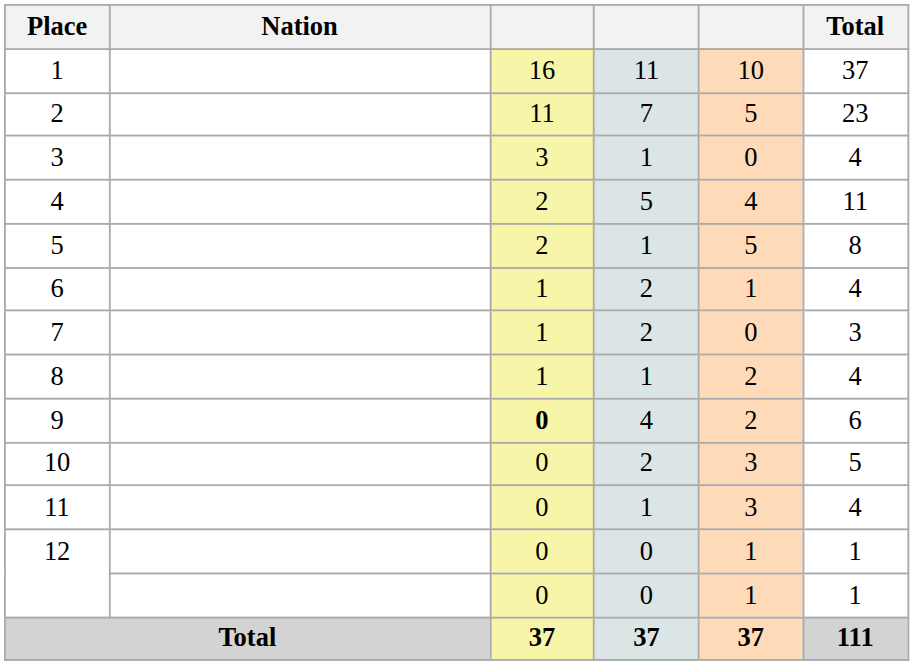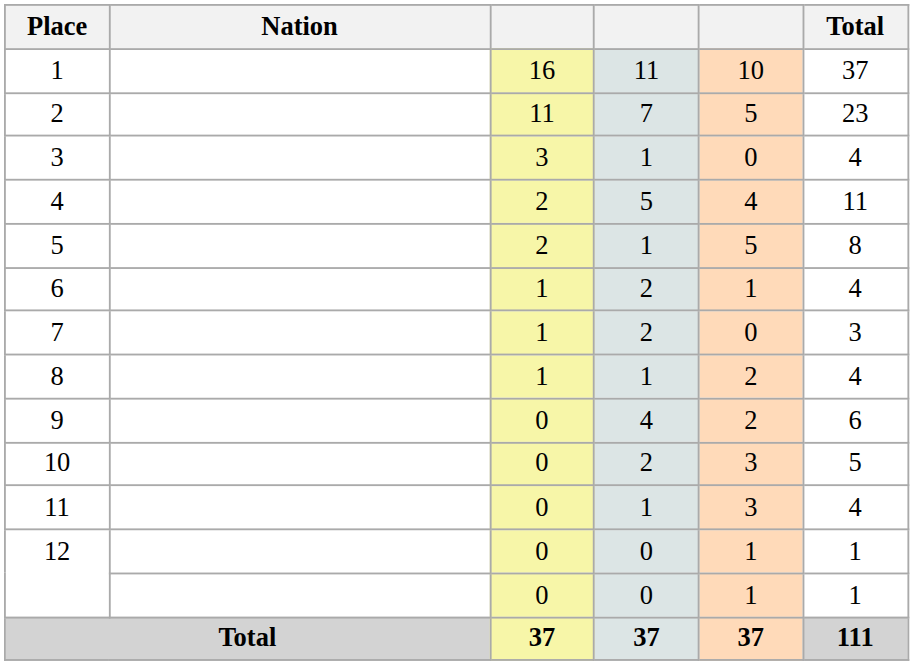(542, 420) bold -> (542, 420) normal
